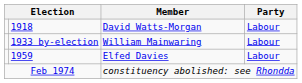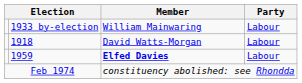rows swapped: (22, 27) <-> (55, 41)
(136, 56) normal -> (136, 56) bold
